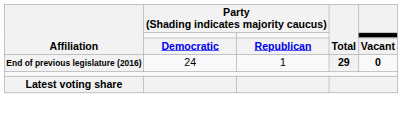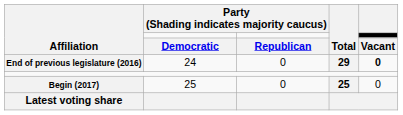(283, 63) 1 -> (283, 63) 0
+ row: (74, 85)
